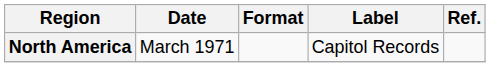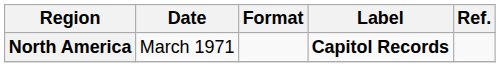(375, 47) normal -> (380, 47) bold
